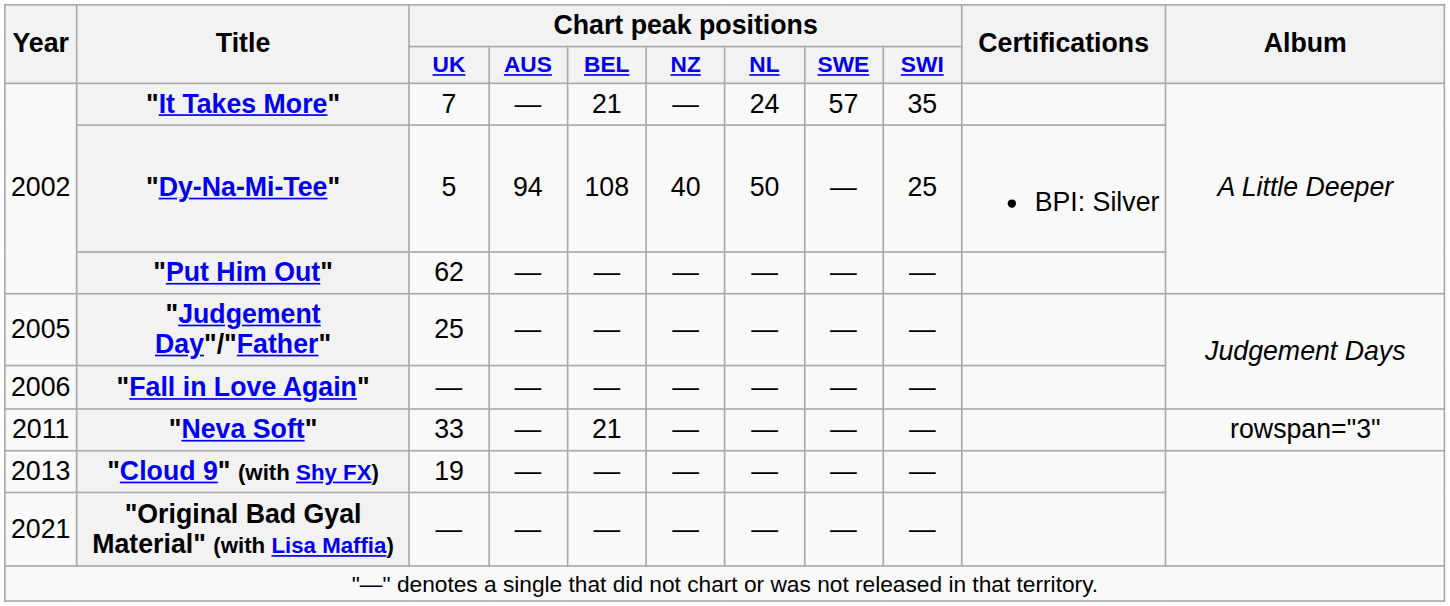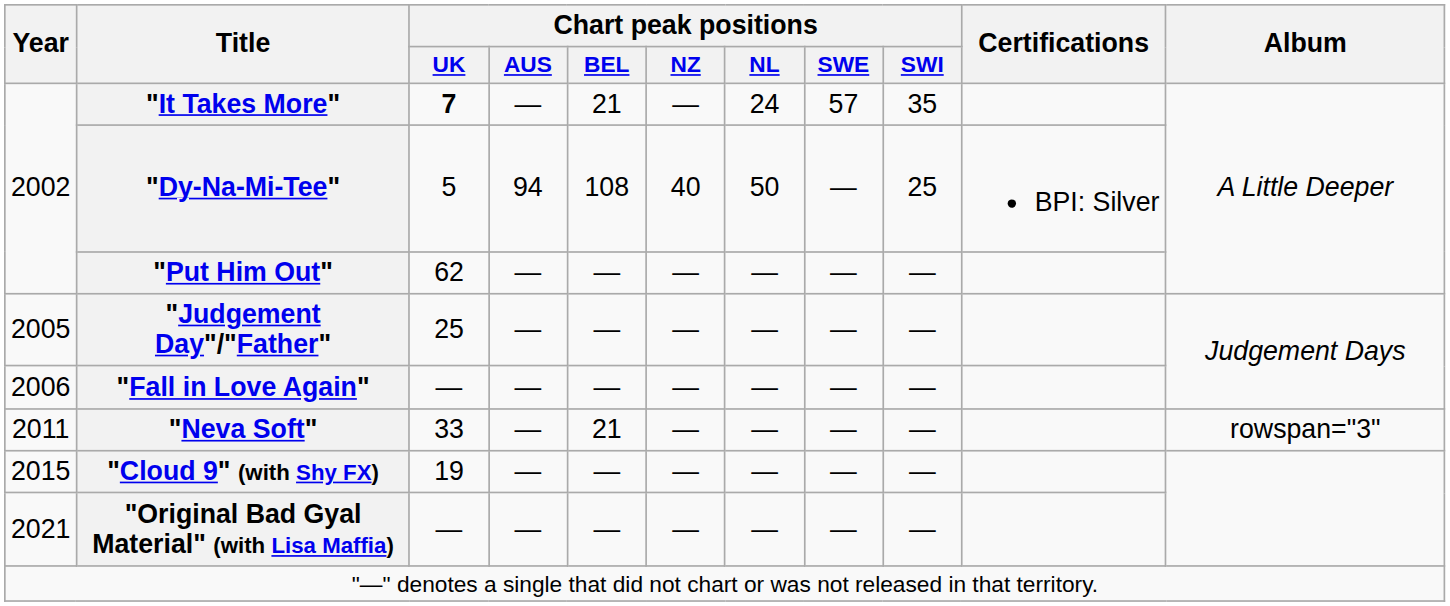(449, 103) normal -> (449, 103) bold
(41, 471) 2013 -> (41, 471) 2015
